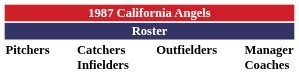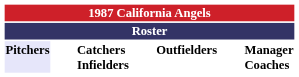(28, 49) no background -> (28, 49) lavender background
